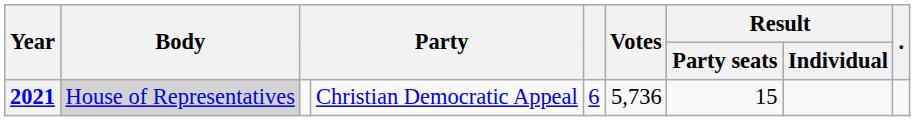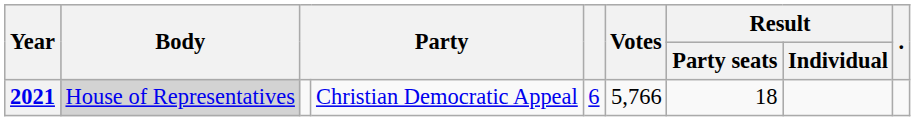(636, 97) 5,736 -> (636, 97) 5,766
(766, 97) 15 -> (766, 97) 18
